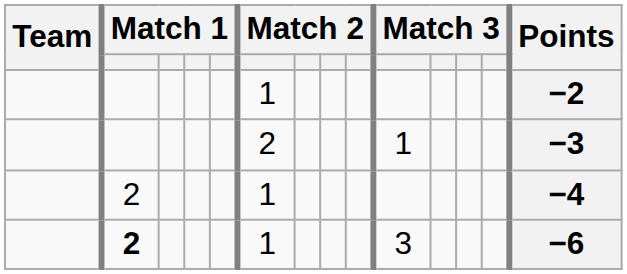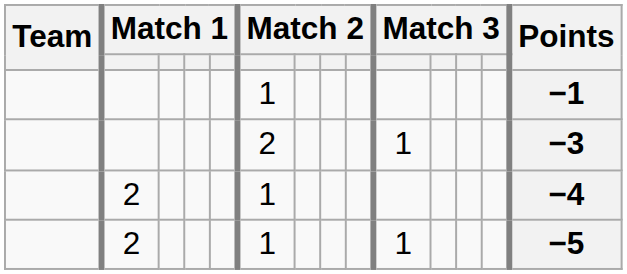(566, 94) −2 -> (566, 94) −1
(131, 243) bold -> (131, 243) normal
(403, 243) 3 -> (403, 243) 1
(566, 243) −6 -> (566, 243) −5
